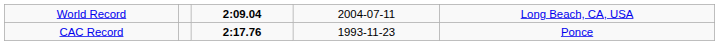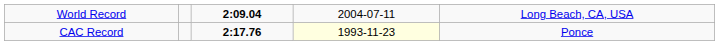(366, 32) no background -> (366, 32) lightyellow background
